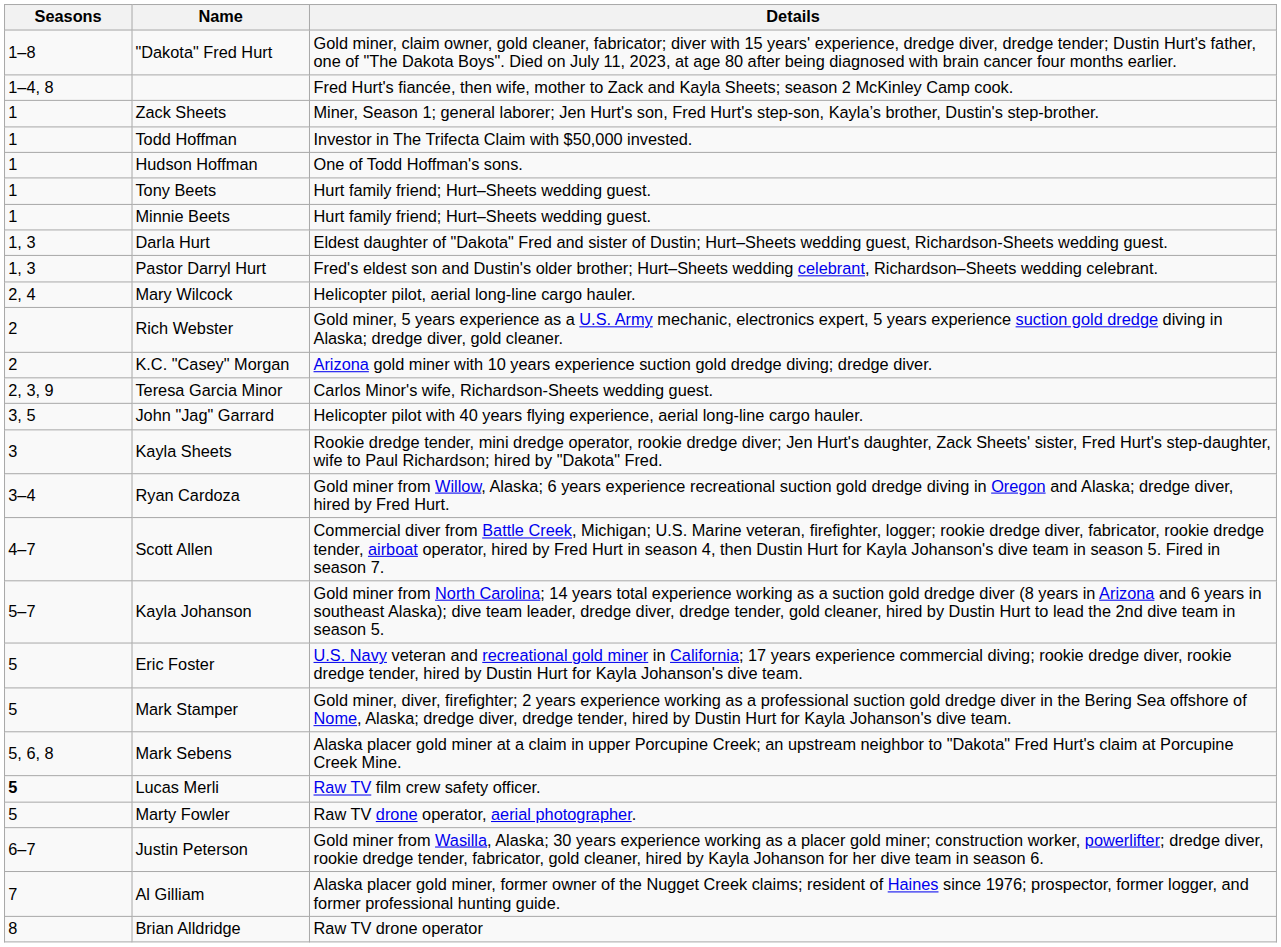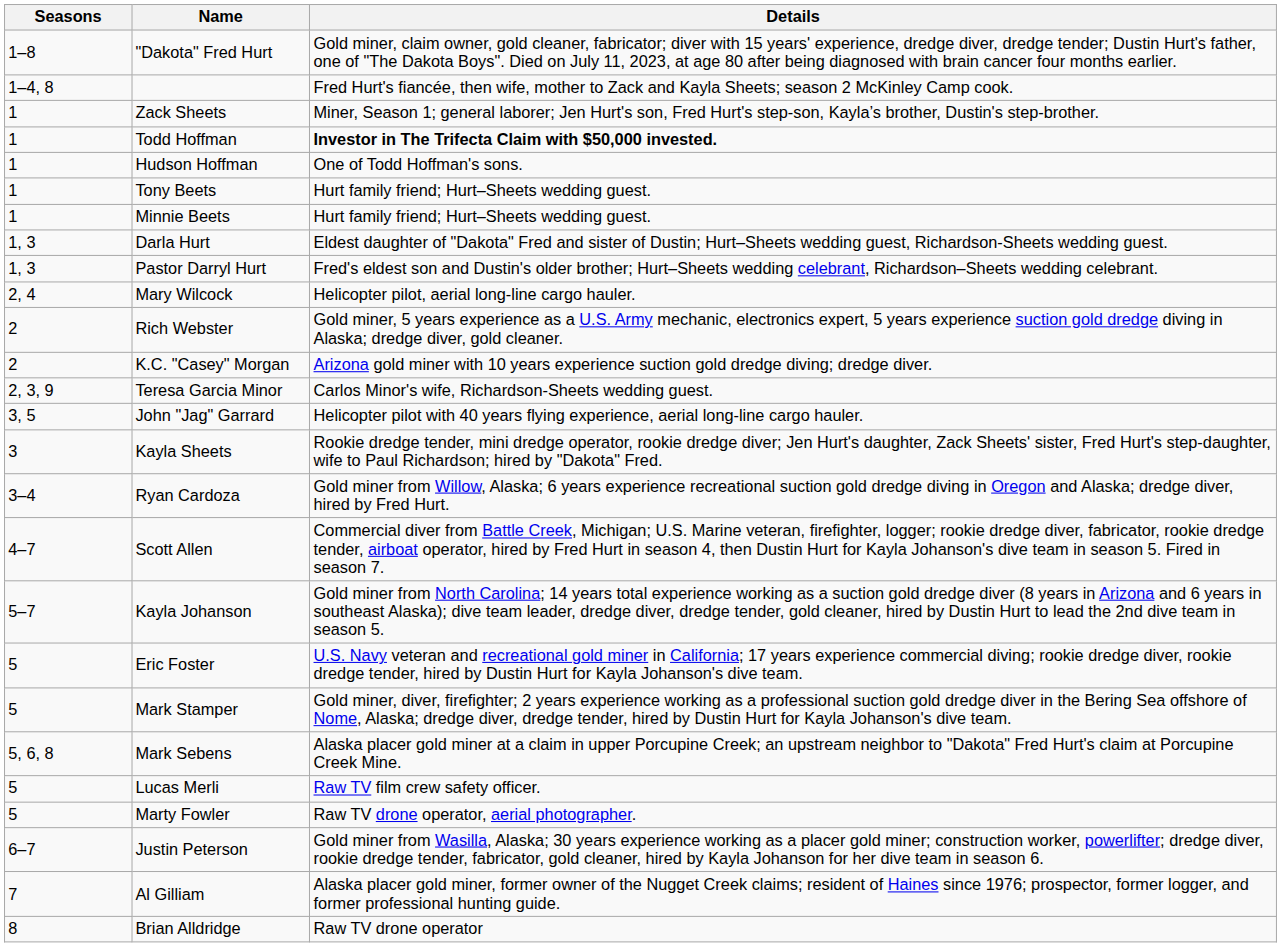(503, 139) normal -> (515, 139) bold
(13, 788) bold -> (13, 788) normal
